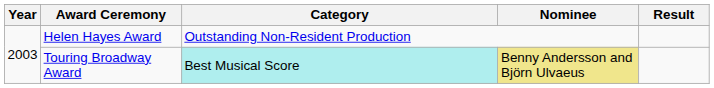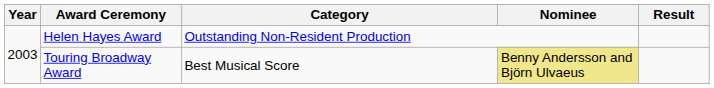(242, 65) paleturquoise background -> (242, 65) no background
